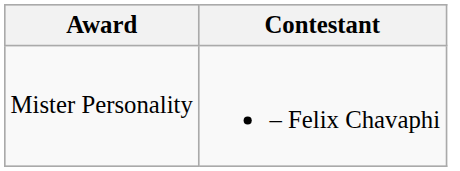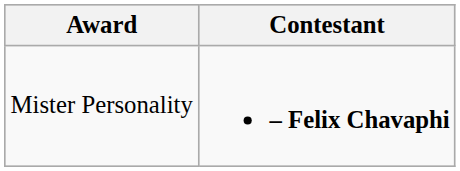(322, 120) normal -> (327, 120) bold
